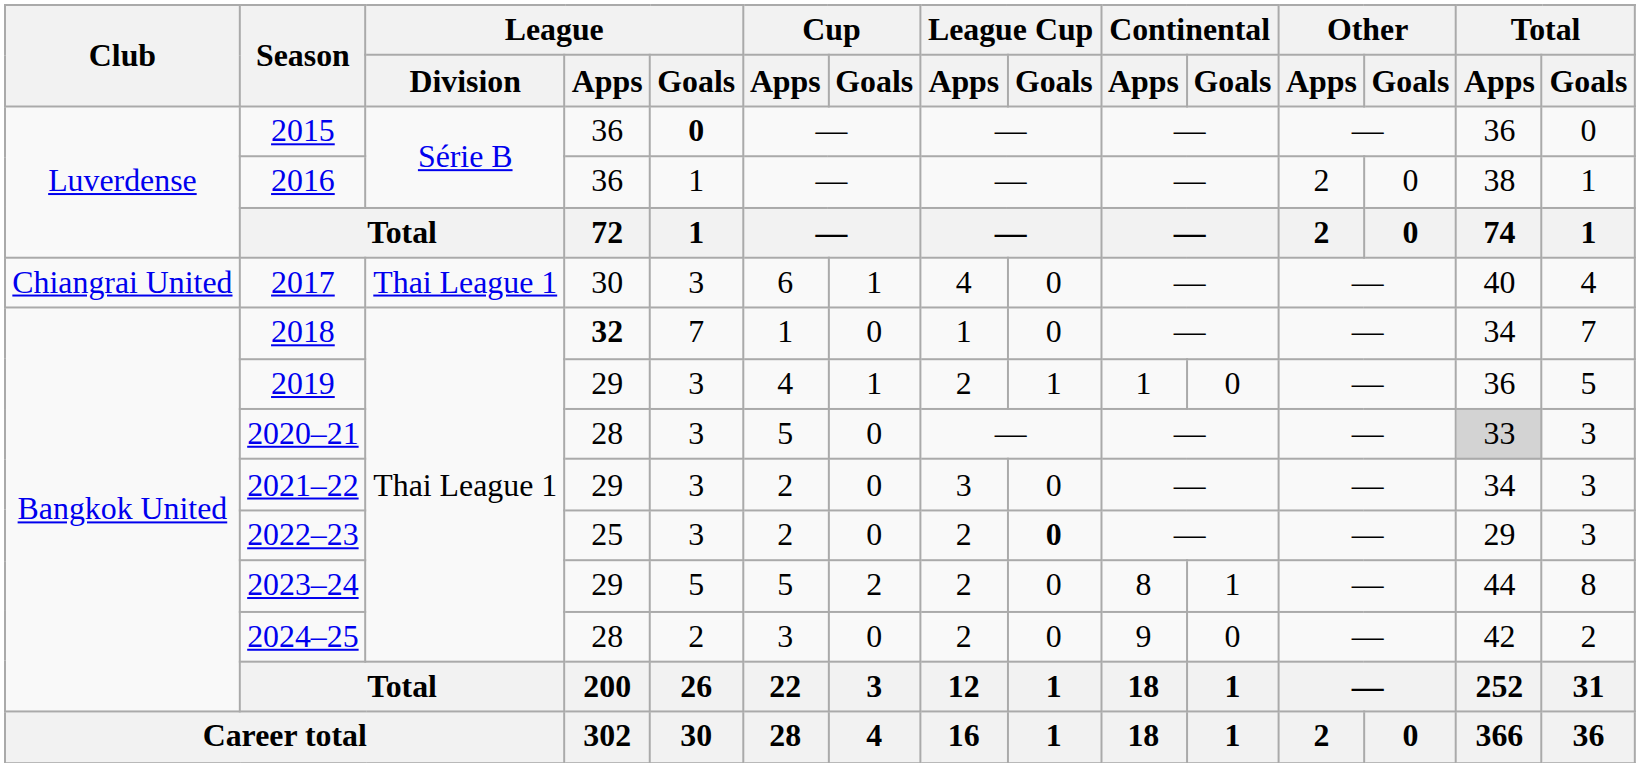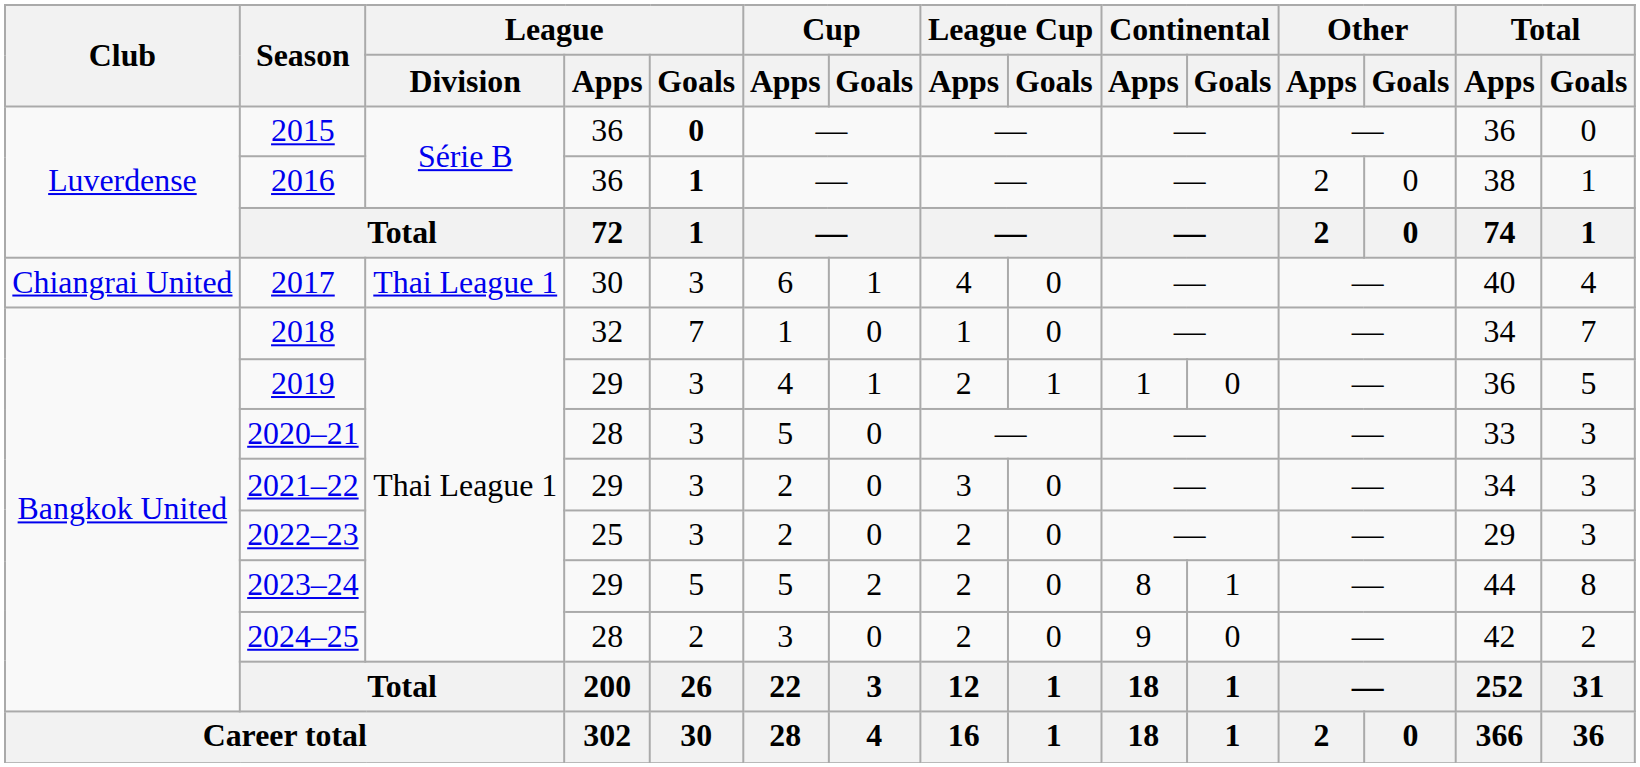(696, 181) normal -> (696, 181) bold
(607, 332) bold -> (607, 332) normal
(1499, 433) lightgrey background -> (1499, 433) no background
(1054, 534) bold -> (1054, 534) normal
